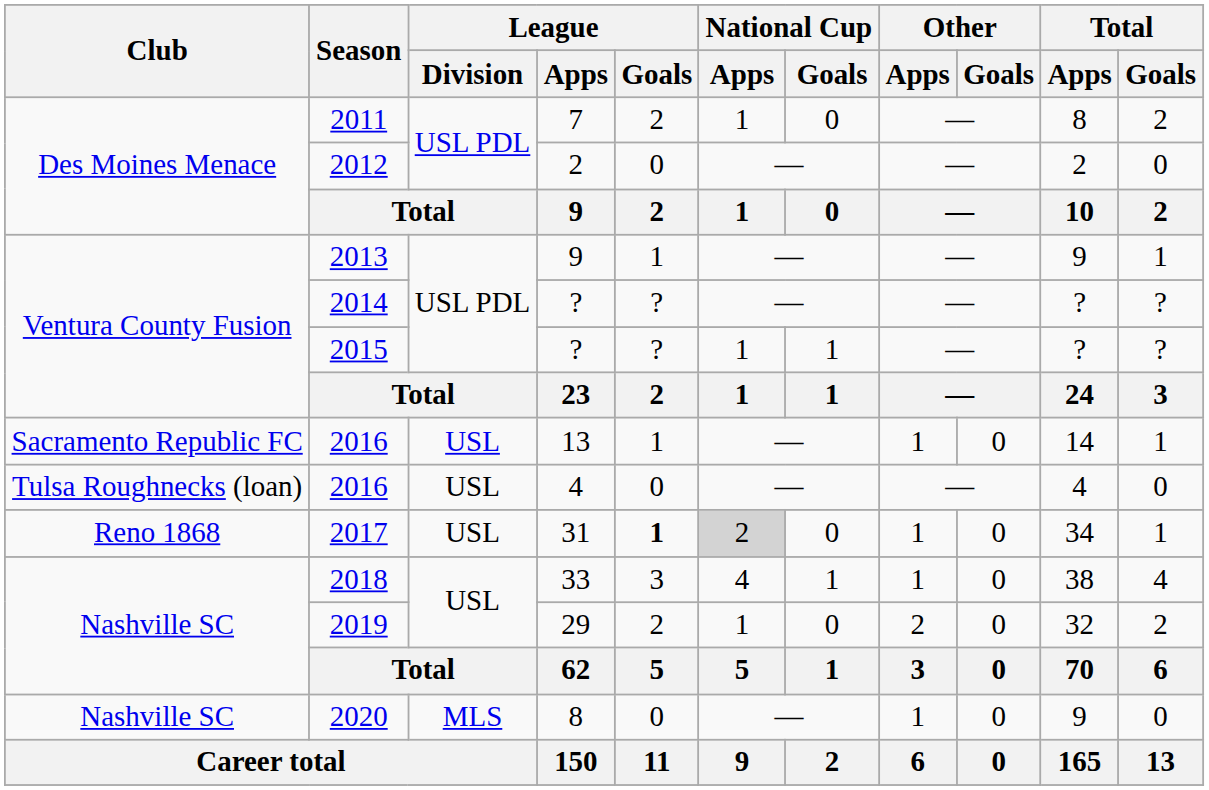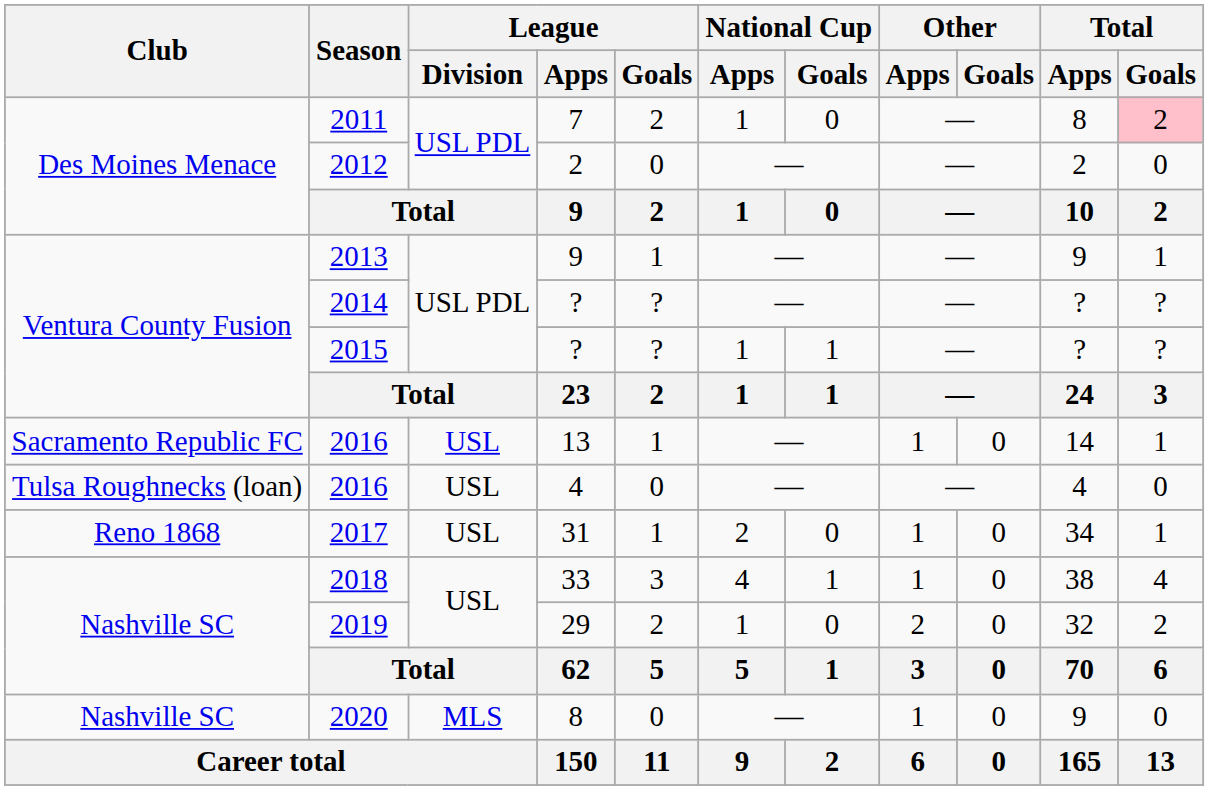(1161, 119) no background -> (1161, 119) pink background
(657, 532) bold -> (657, 532) normal
(742, 532) lightgrey background -> (742, 532) no background
